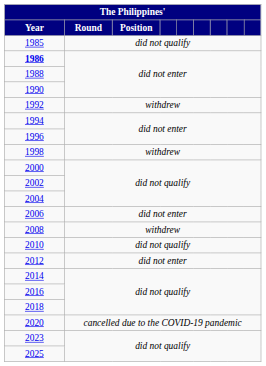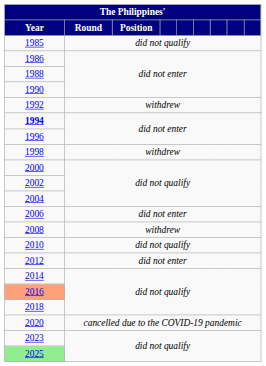(34, 59) bold -> (34, 59) normal
(34, 121) normal -> (34, 121) bold
(34, 292) no background -> (34, 292) lightsalmon background
(34, 354) no background -> (34, 354) lightgreen background
